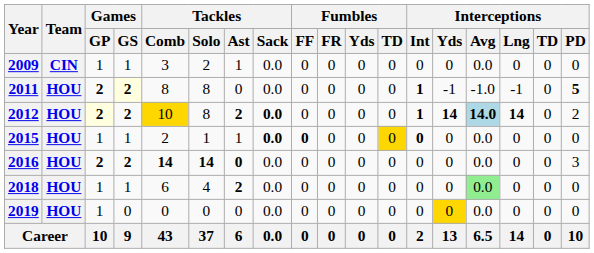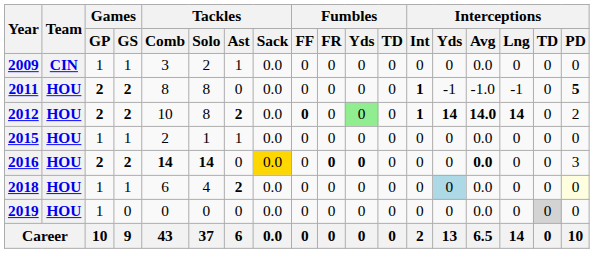(128, 89) lightyellow background -> (128, 89) no background
(100, 114) lightyellow background -> (100, 114) no background
(165, 114) gold background -> (165, 114) no background
(273, 114) bold -> (273, 114) normal
(305, 114) normal -> (305, 114) bold
(362, 114) no background -> (362, 114) lightgreen background
(483, 114) lightblue background -> (483, 114) no background
(273, 138) bold -> (273, 138) normal
(305, 138) bold -> (305, 138) normal
(392, 138) gold background -> (392, 138) no background
(420, 138) bold -> (420, 138) normal
(239, 162) bold -> (239, 162) normal
(273, 162) no background -> (273, 162) gold background
(331, 162) normal -> (331, 162) bold
(362, 162) normal -> (362, 162) bold
(483, 162) normal -> (483, 162) bold
(449, 187) no background -> (449, 187) lightblue background
(483, 187) lightgreen background -> (483, 187) no background
(575, 187) no background -> (575, 187) lightyellow background
(449, 211) gold background -> (449, 211) no background
(548, 211) no background -> (548, 211) lightgrey background
